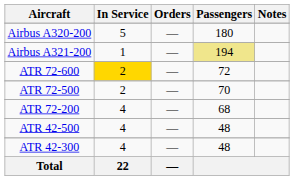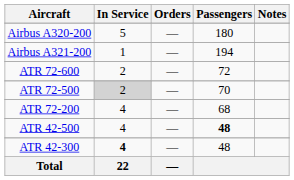(224, 52) khaki background -> (224, 52) no background
(123, 71) gold background -> (123, 71) no background
(123, 90) no background -> (123, 90) lightgrey background
(224, 128) normal -> (224, 128) bold
(123, 147) normal -> (123, 147) bold
